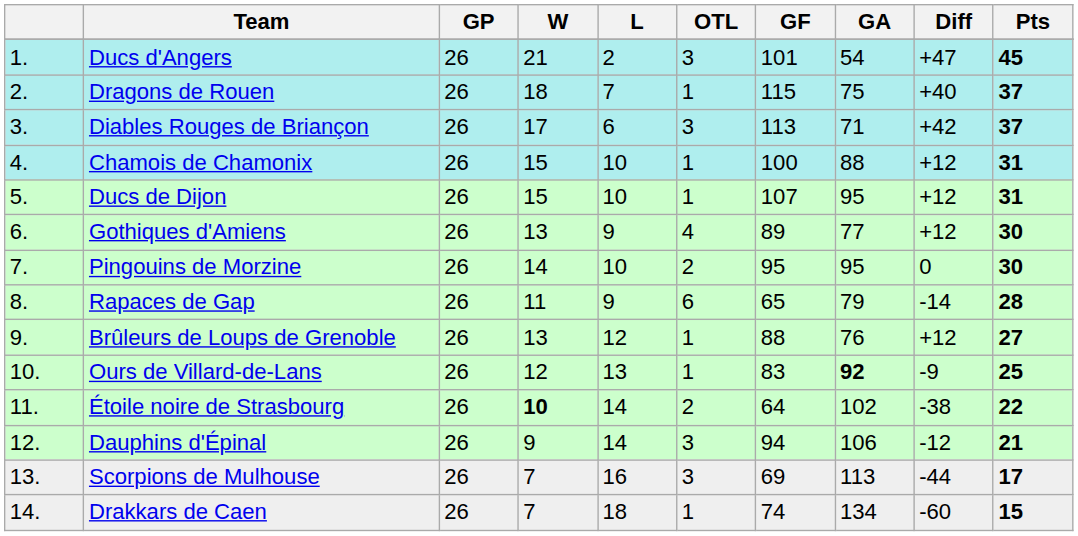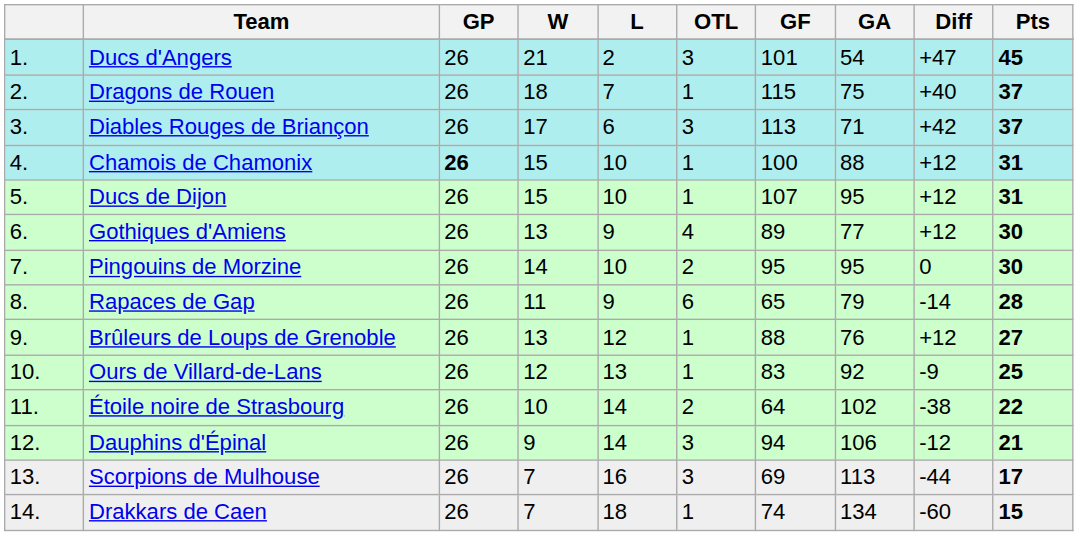(456, 162) normal -> (456, 162) bold
(852, 372) bold -> (852, 372) normal
(536, 407) bold -> (536, 407) normal
